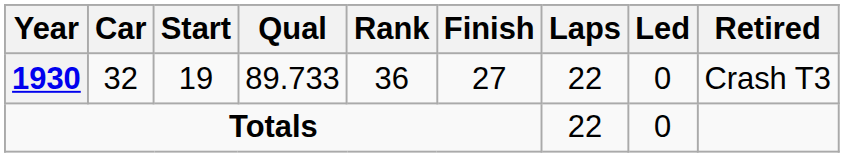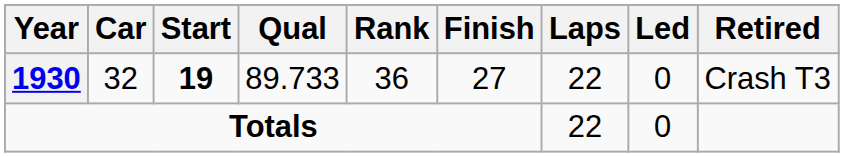(196, 77) normal -> (196, 77) bold
